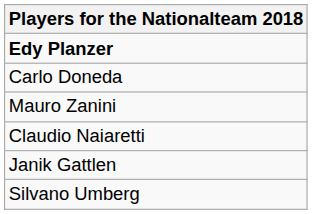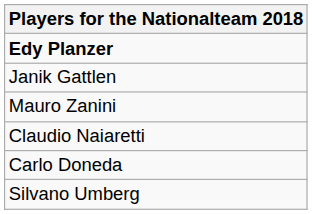(66, 77) Carlo Doneda -> (63, 77) Janik Gattlen
(63, 164) Janik Gattlen -> (66, 164) Carlo Doneda
